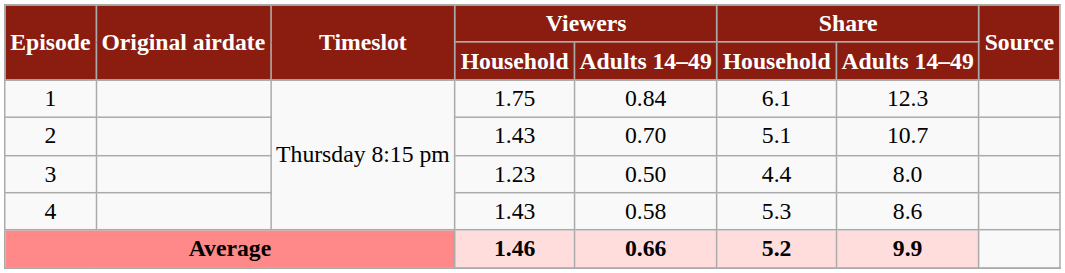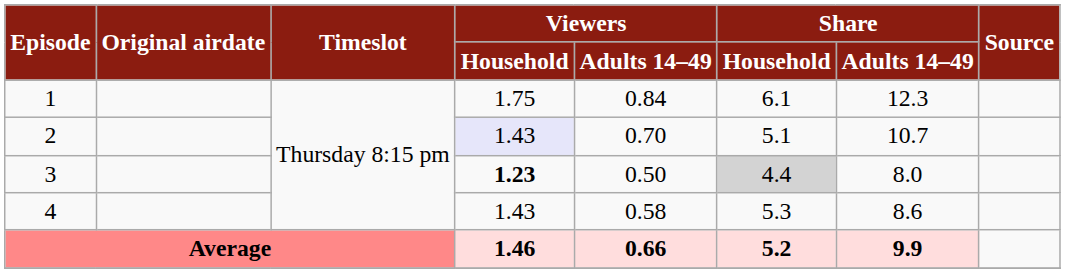(515, 135) no background -> (515, 135) lavender background
(515, 173) normal -> (515, 173) bold
(777, 173) no background -> (777, 173) lightgrey background
